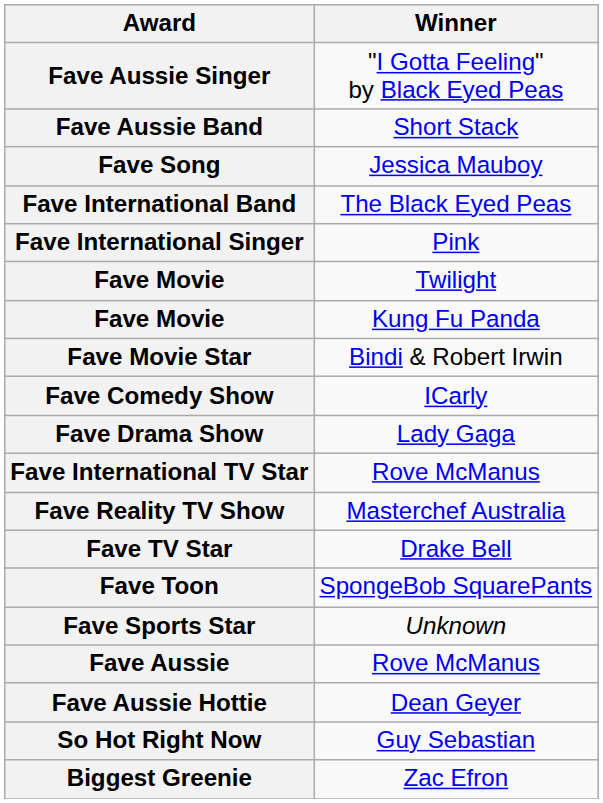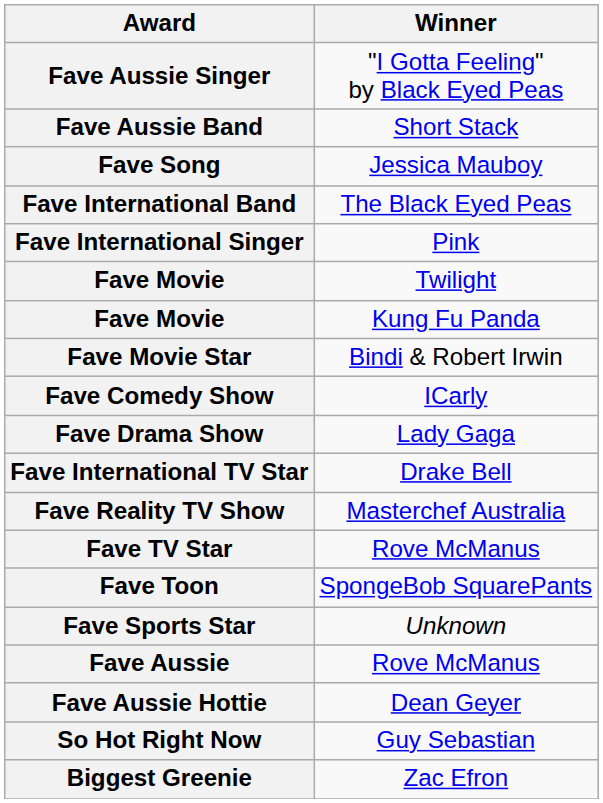(456, 472) Rove McManus -> (456, 472) Drake Bell
(456, 548) Drake Bell -> (456, 548) Rove McManus
